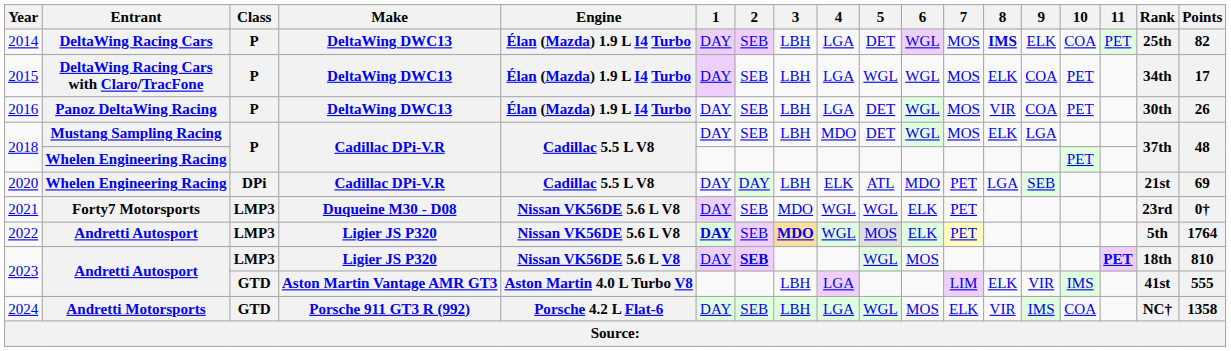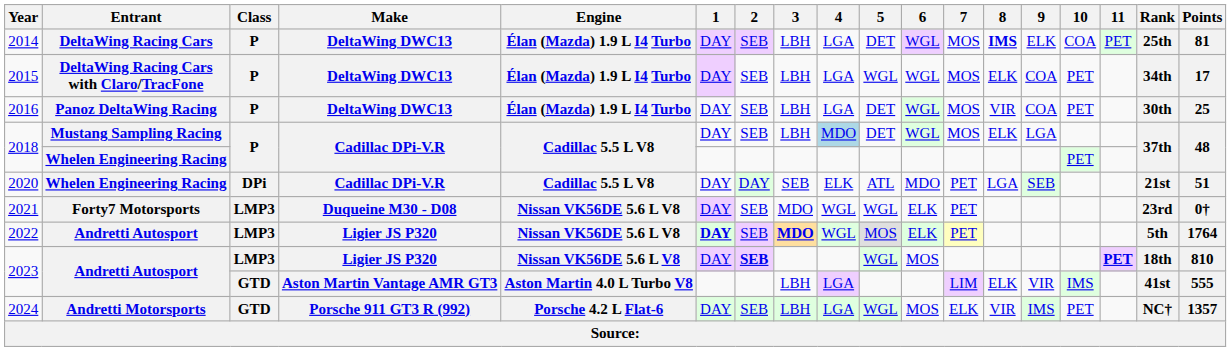(1202, 41) 82 -> (1202, 41) 81
(1202, 109) 26 -> (1202, 109) 25
(839, 133) no background -> (839, 133) lightblue background
(795, 183) LBH -> (795, 183) SEB
(1202, 183) 69 -> (1202, 183) 51
(1080, 308) COA -> (1080, 308) PET
(1202, 308) 1358 -> (1202, 308) 1357
